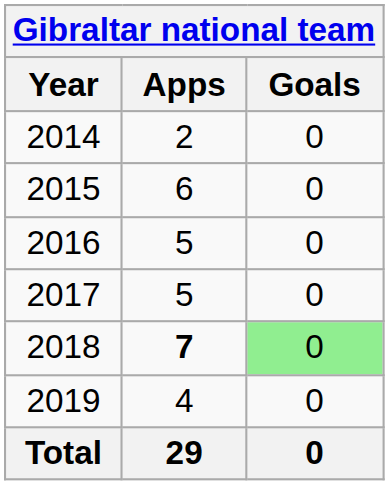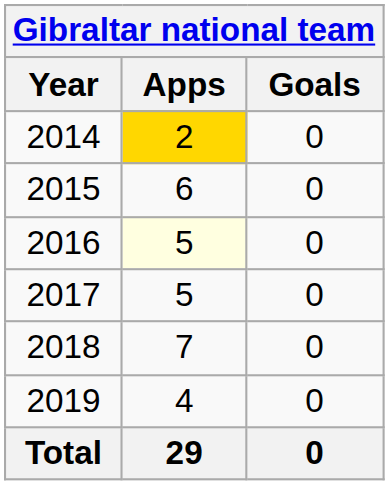(184, 136) no background -> (184, 136) gold background
(184, 242) no background -> (184, 242) lightyellow background
(184, 347) bold -> (184, 347) normal
(315, 347) lightgreen background -> (315, 347) no background
